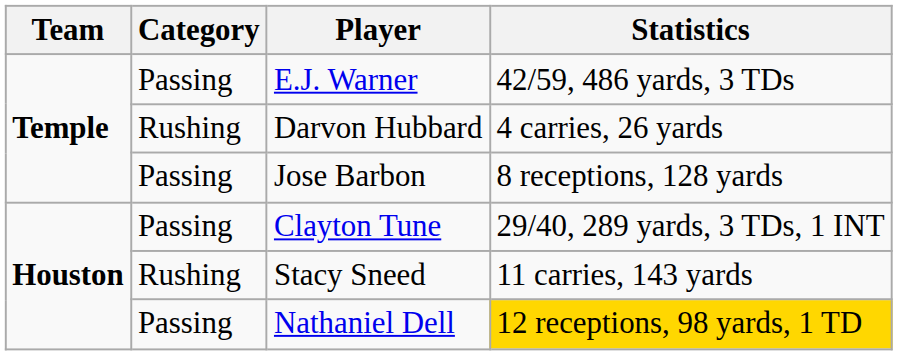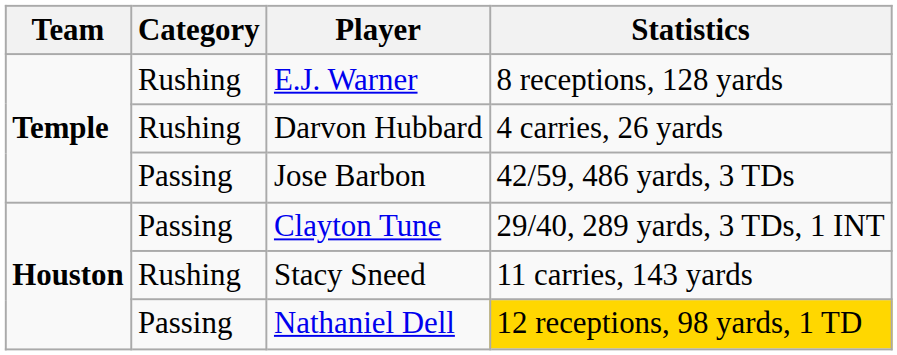(185, 78) Passing -> (189, 78) Rushing
(646, 78) 42/59, 486 yards, 3 TDs -> (640, 78) 8 receptions, 128 yards
(640, 176) 8 receptions, 128 yards -> (646, 176) 42/59, 486 yards, 3 TDs
